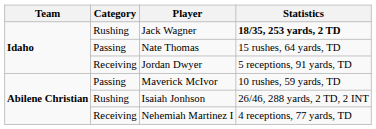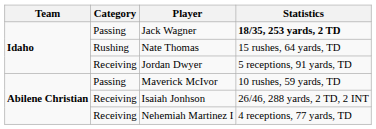(111, 30) Rushing -> (110, 30) Passing
(110, 47) Passing -> (111, 47) Rushing
(111, 98) Rushing -> (115, 98) Receiving
